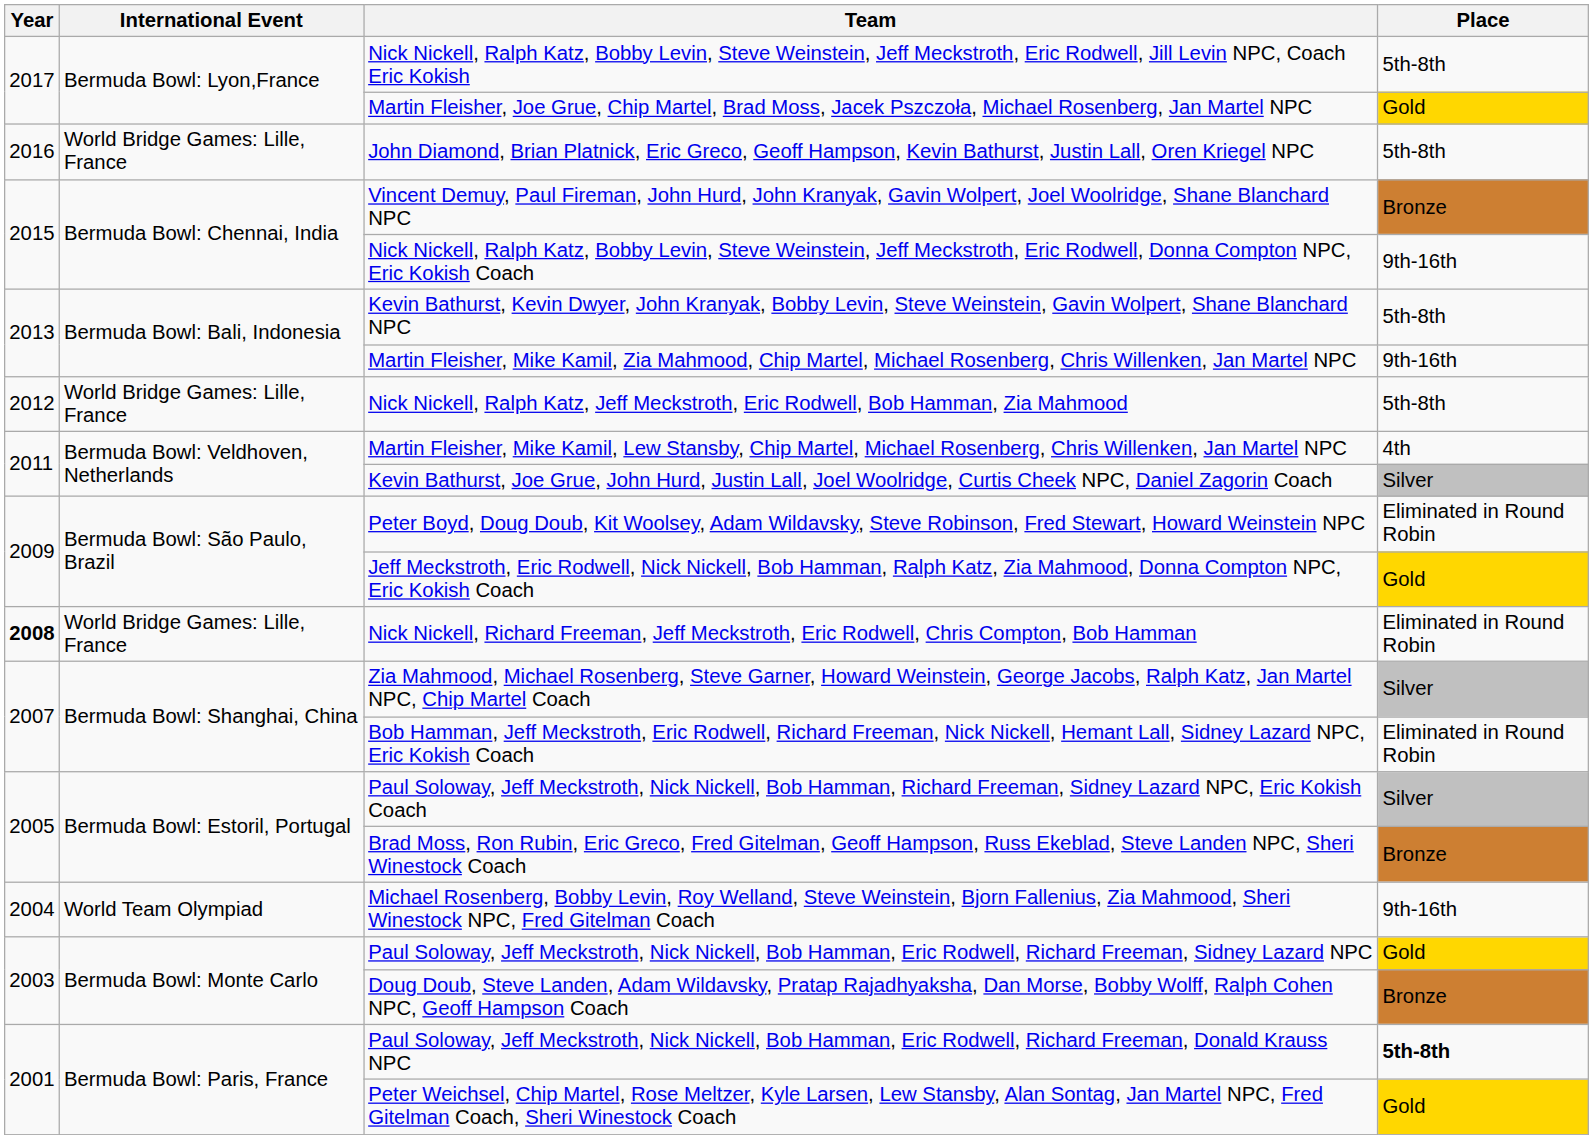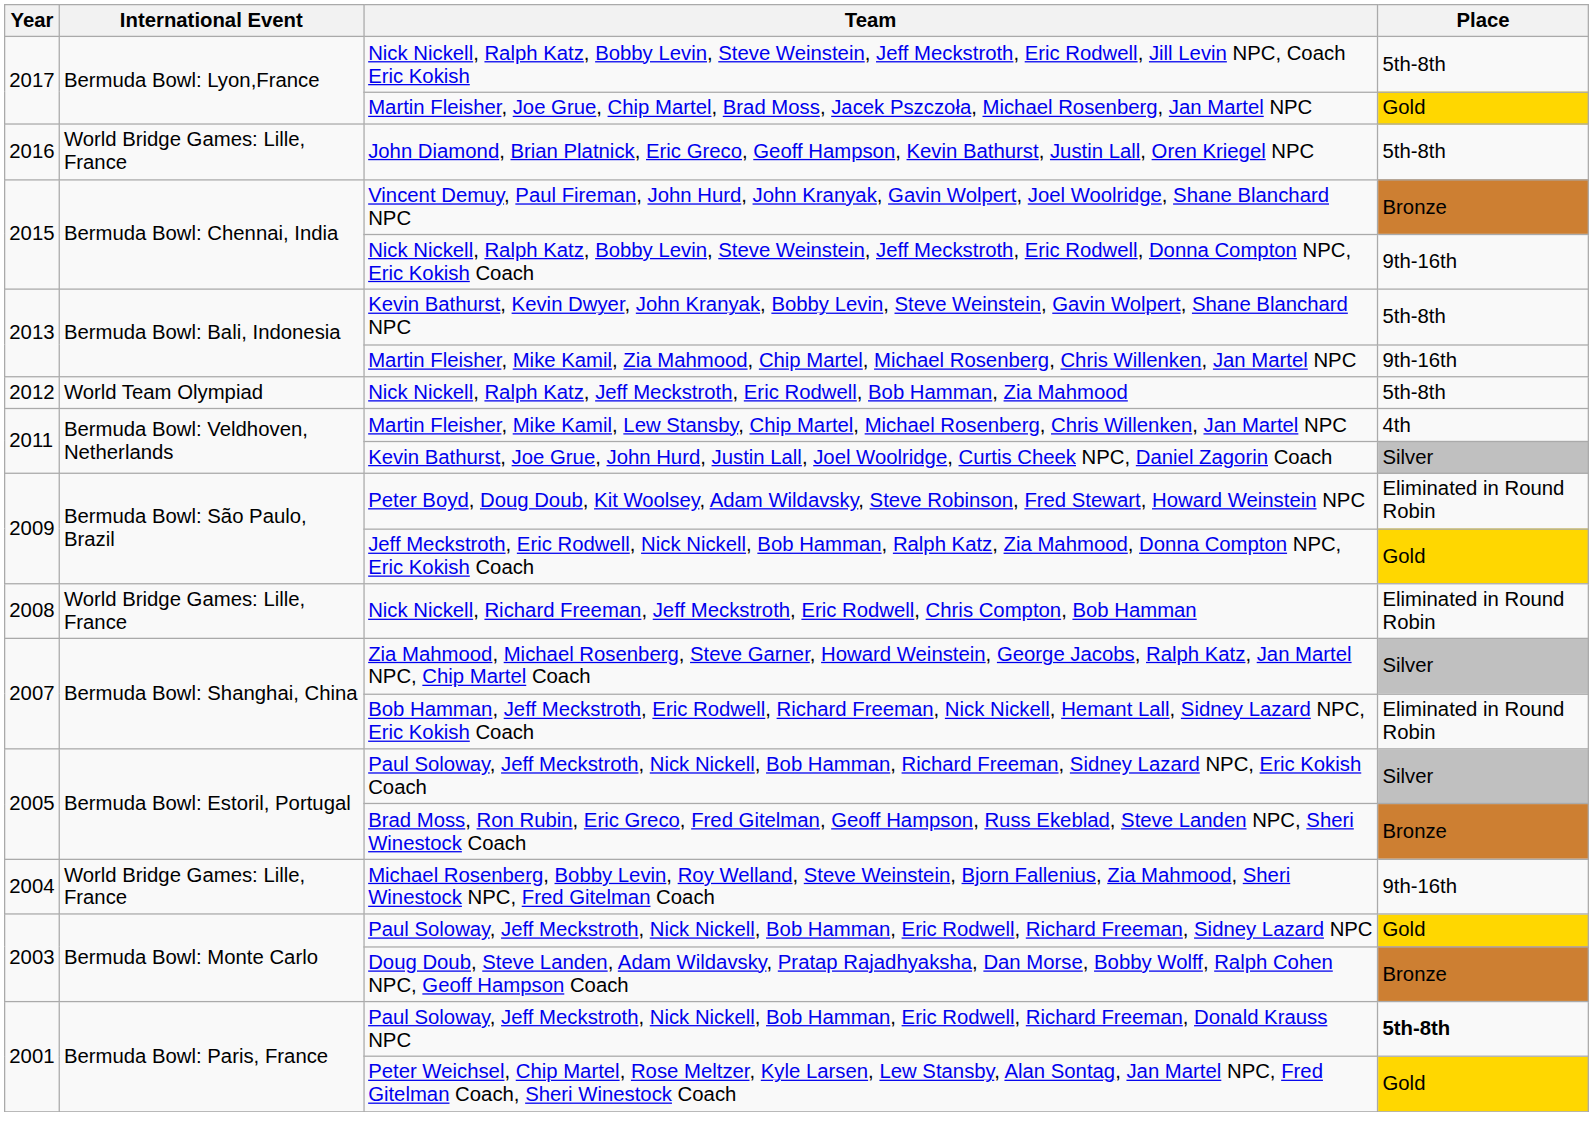(185, 404) World Bridge Games: Lille, France -> (163, 392) World Team Olympiad
(32, 633) bold -> (32, 611) normal
(163, 909) World Team Olympiad -> (185, 886) World Bridge Games: Lille, France
